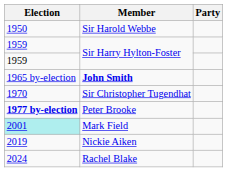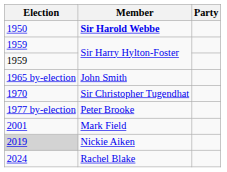(119, 28) normal -> (120, 28) bold
(107, 77) bold -> (104, 77) normal
(42, 110) bold -> (41, 110) normal
(17, 126) paleturquoise background -> (17, 126) no background
(17, 142) no background -> (17, 142) lightgrey background
